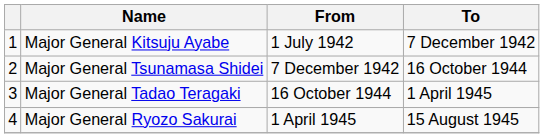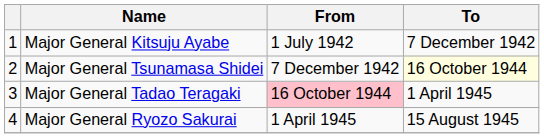(467, 68) no background -> (467, 68) lightyellow background
(331, 94) no background -> (331, 94) pink background
